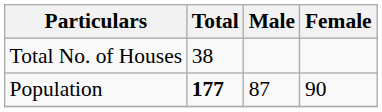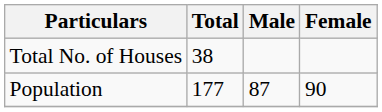(208, 89) bold -> (208, 89) normal
